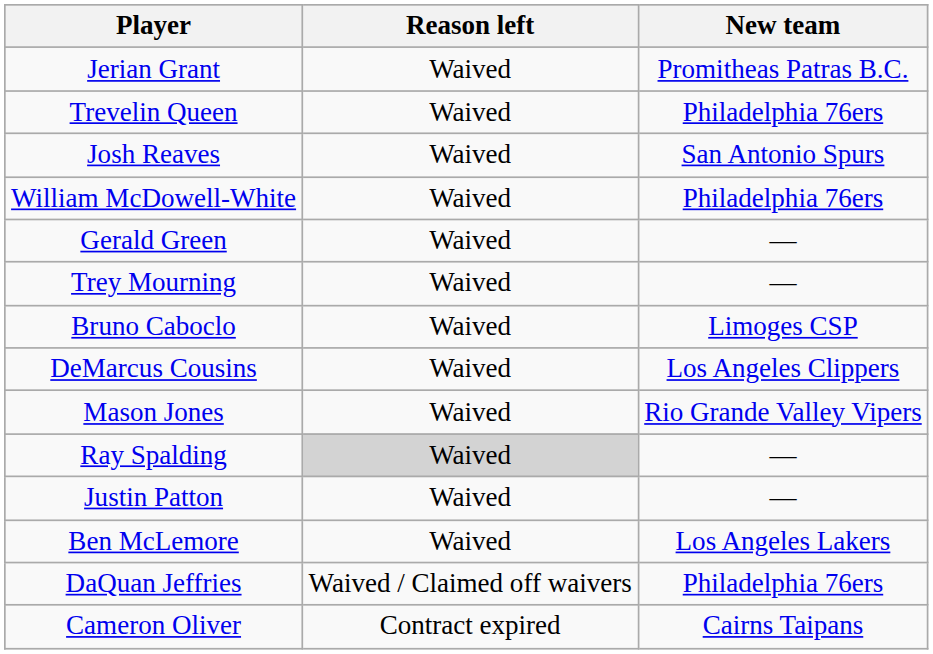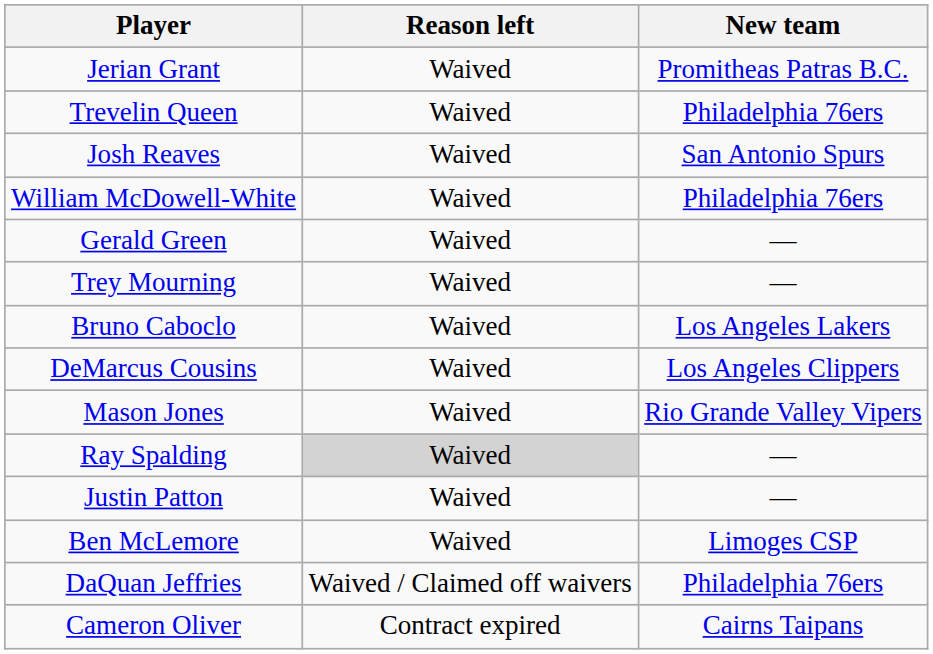(783, 326) Limoges CSP -> (783, 326) Los Angeles Lakers
(783, 540) Los Angeles Lakers -> (783, 540) Limoges CSP
